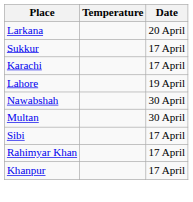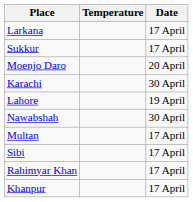(167, 30) 20 April -> (167, 30) 17 April
+ row: (36, 65)
(167, 65) 17 April -> (167, 83) 30 April
(167, 118) 30 April -> (167, 135) 17 April
